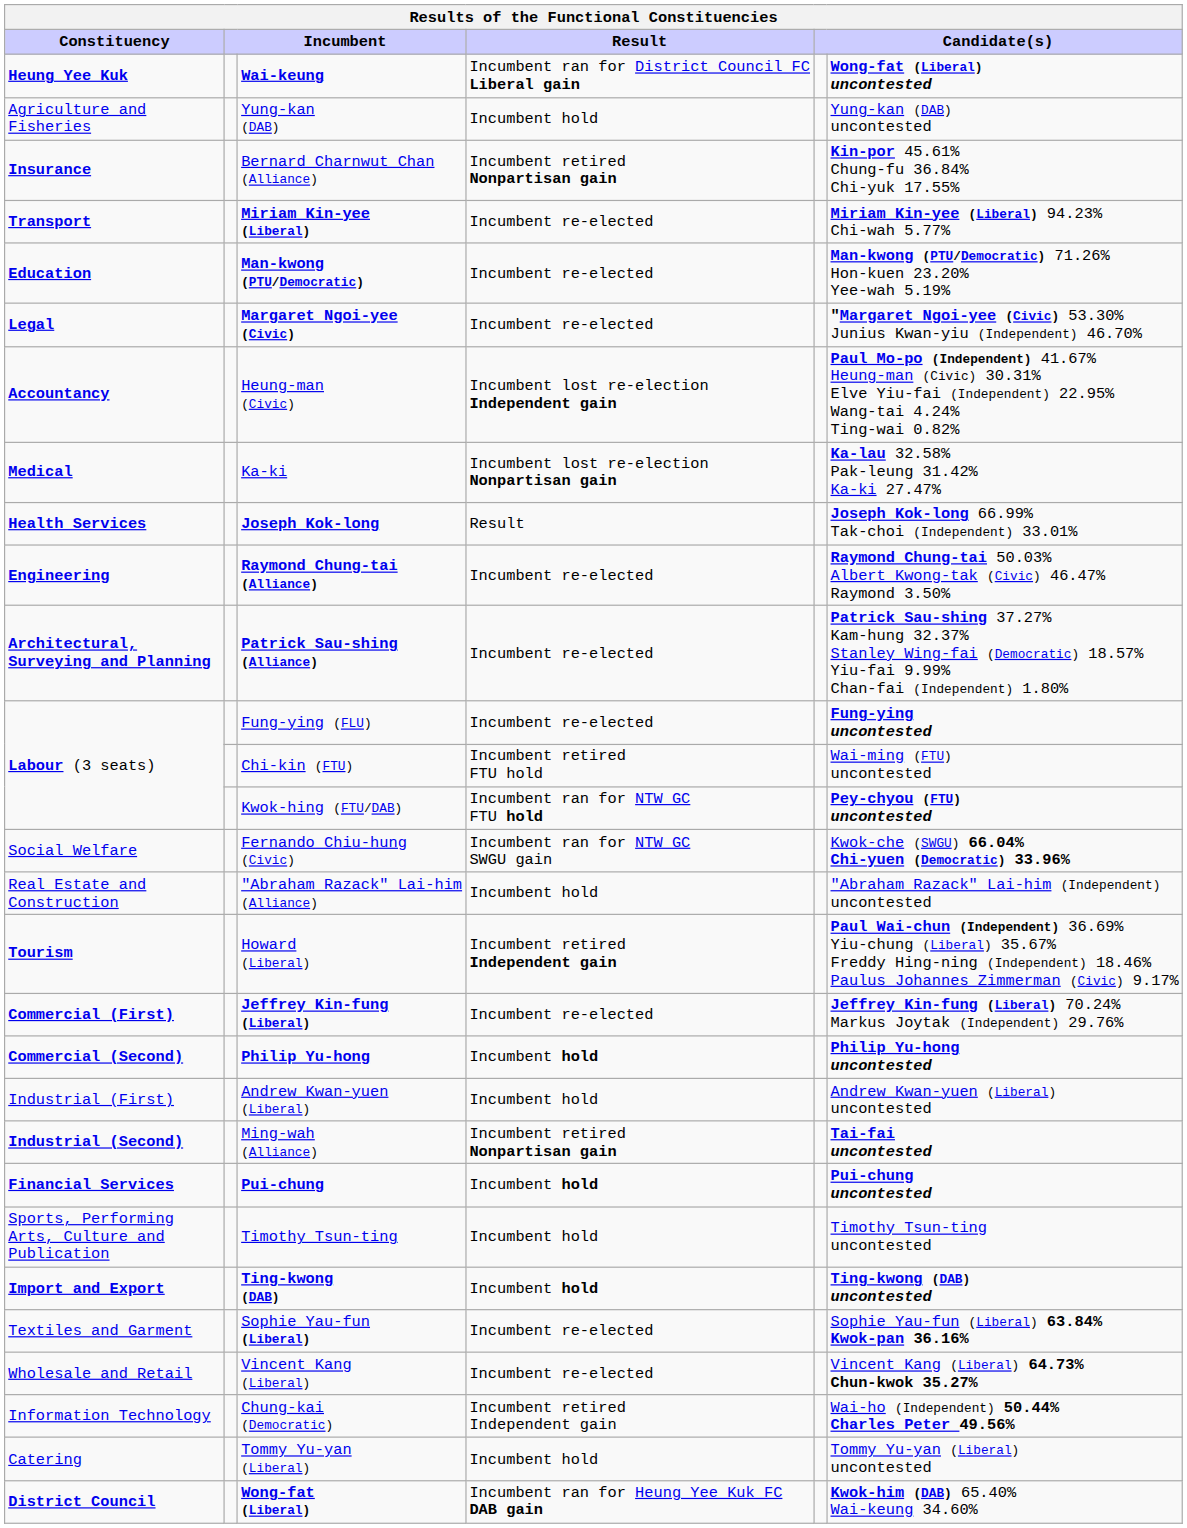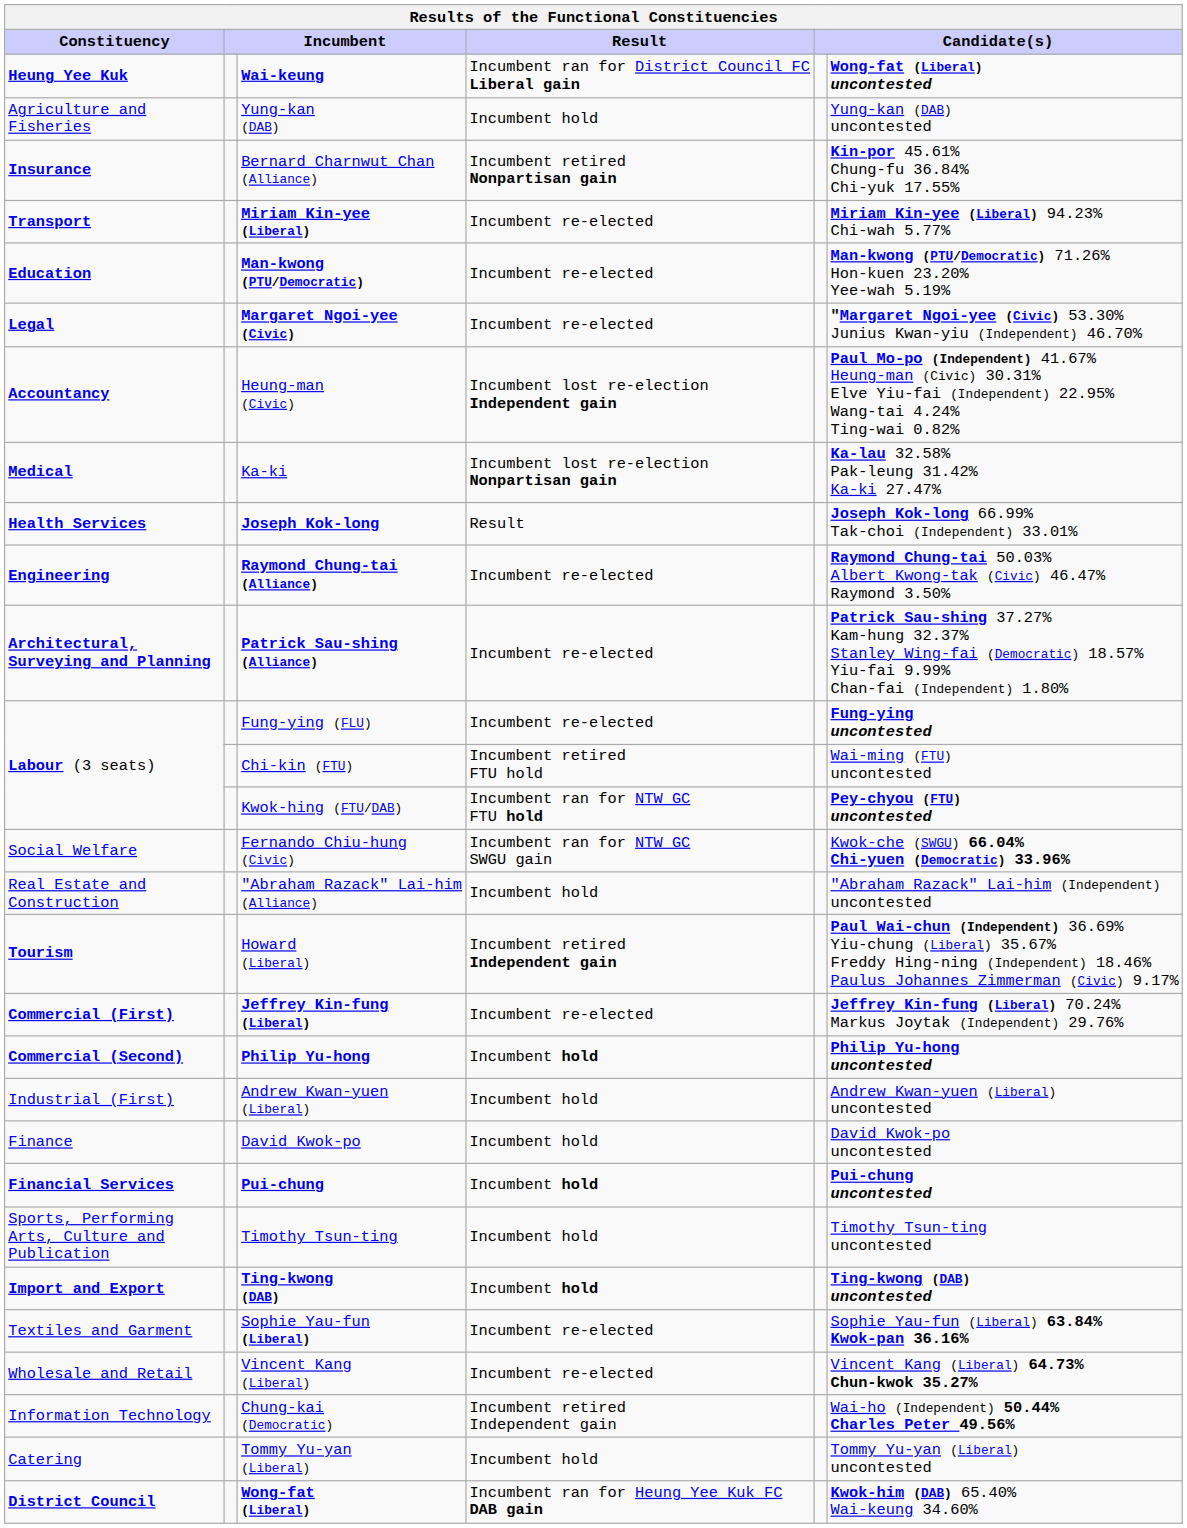- row: (279, 1142)
+ row: (301, 1142)
